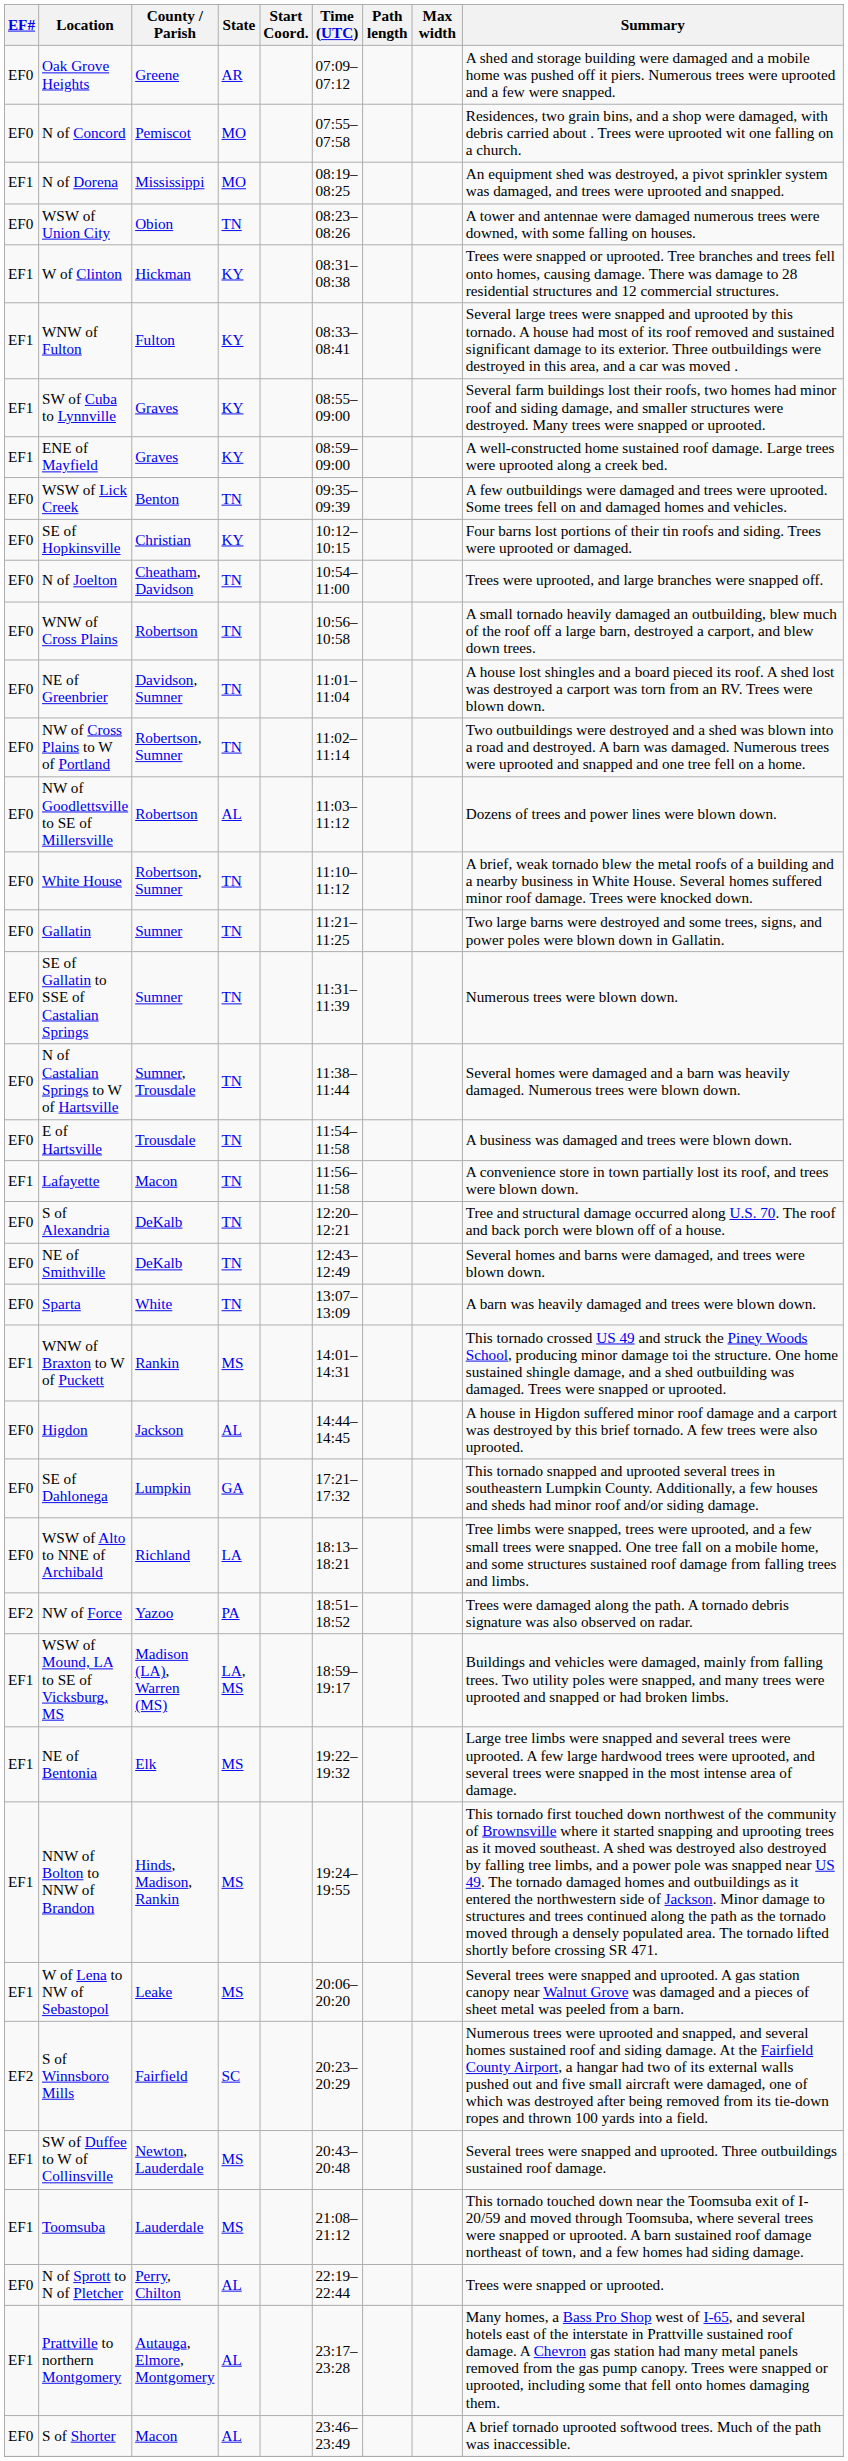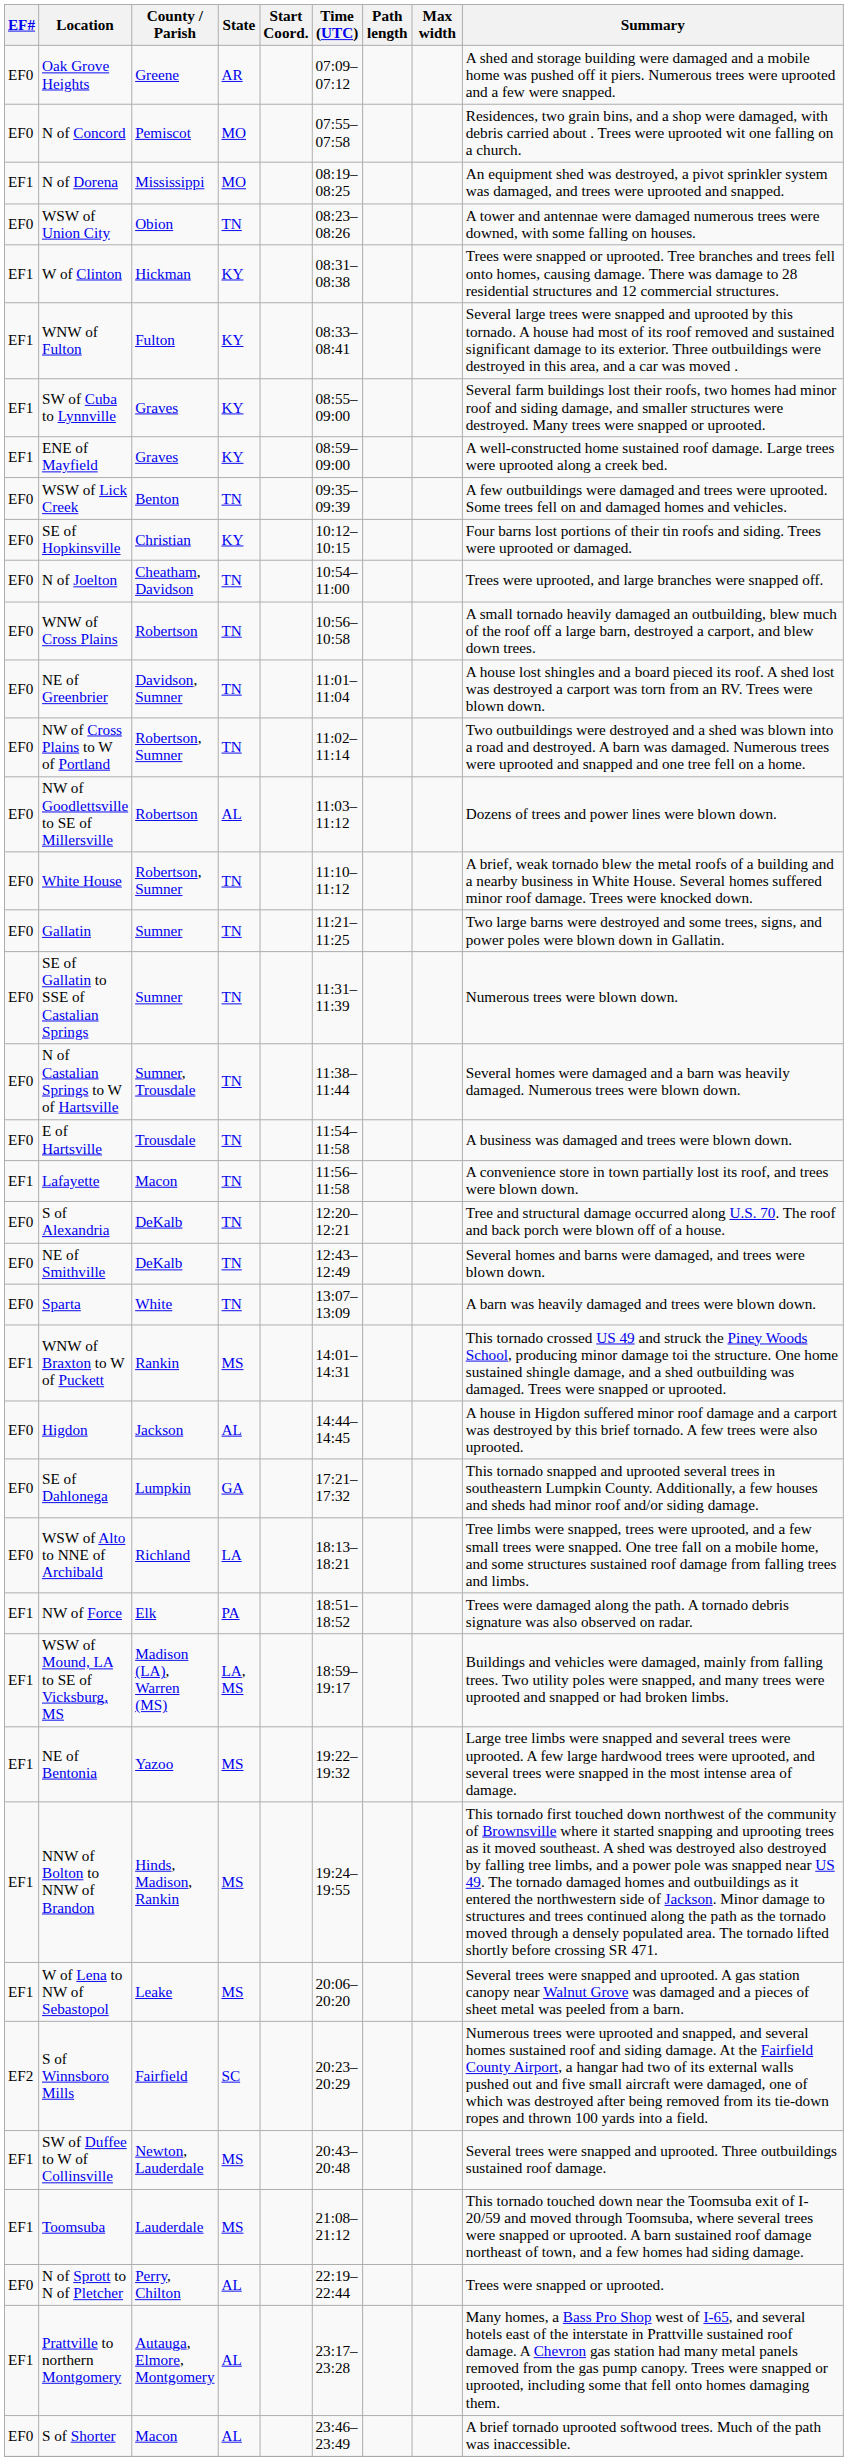(21, 1613) EF2 -> (21, 1613) EF1
(154, 1613) Yazoo -> (146, 1613) Elk
(146, 1764) Elk -> (154, 1764) Yazoo
